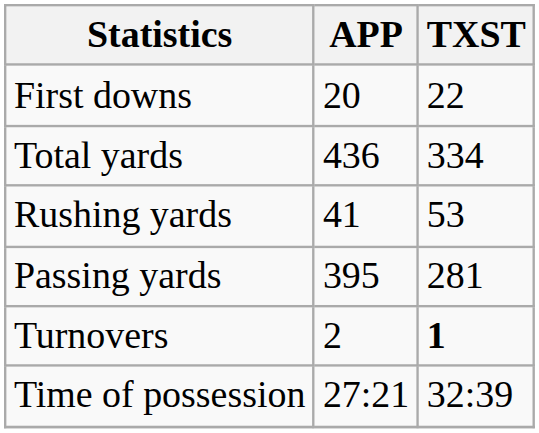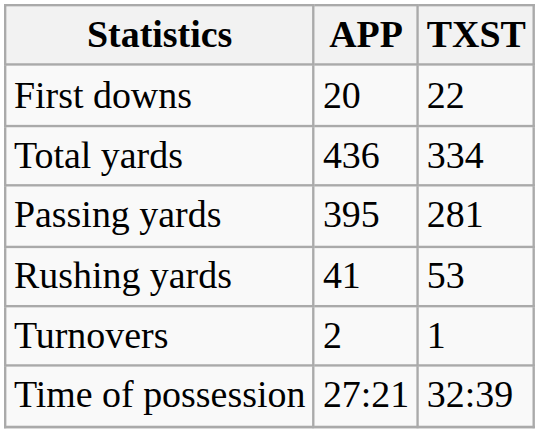rows swapped: (123, 214) <-> (118, 275)
(436, 335) bold -> (436, 335) normal
